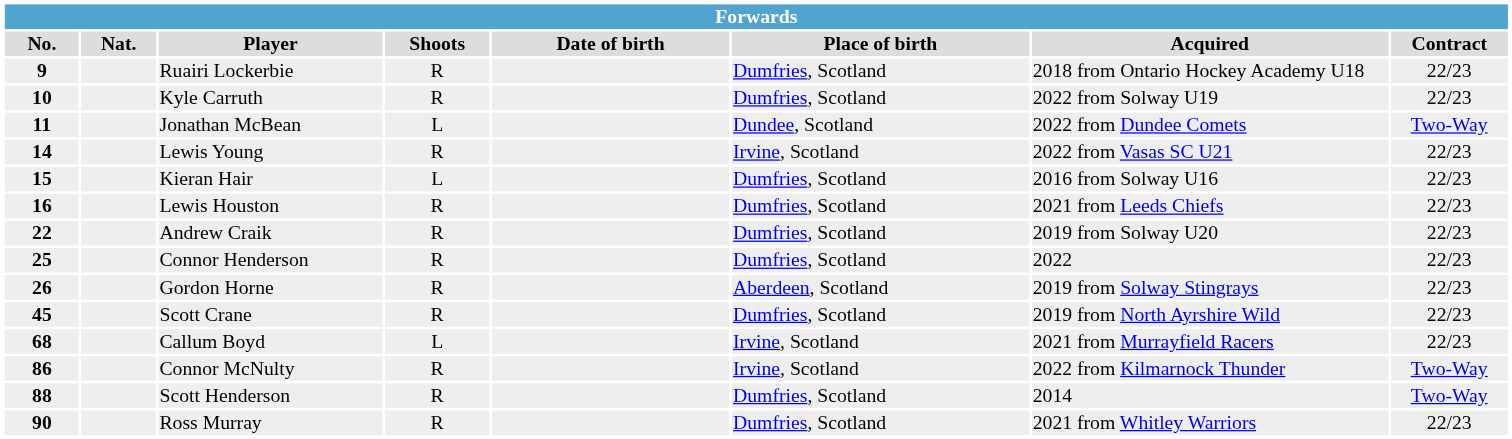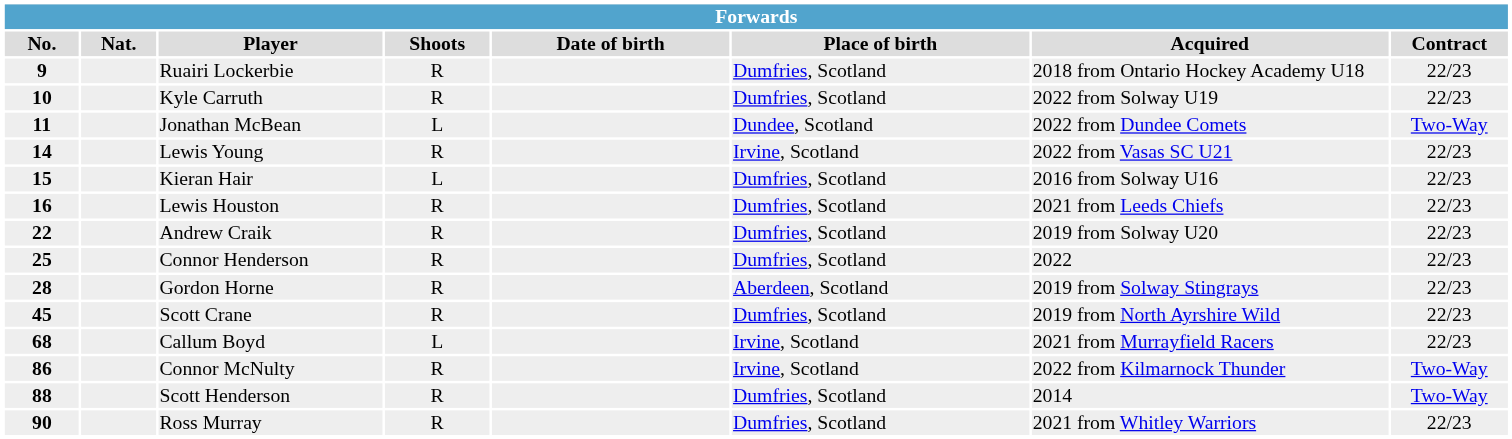(42, 287) 26 -> (42, 287) 28
